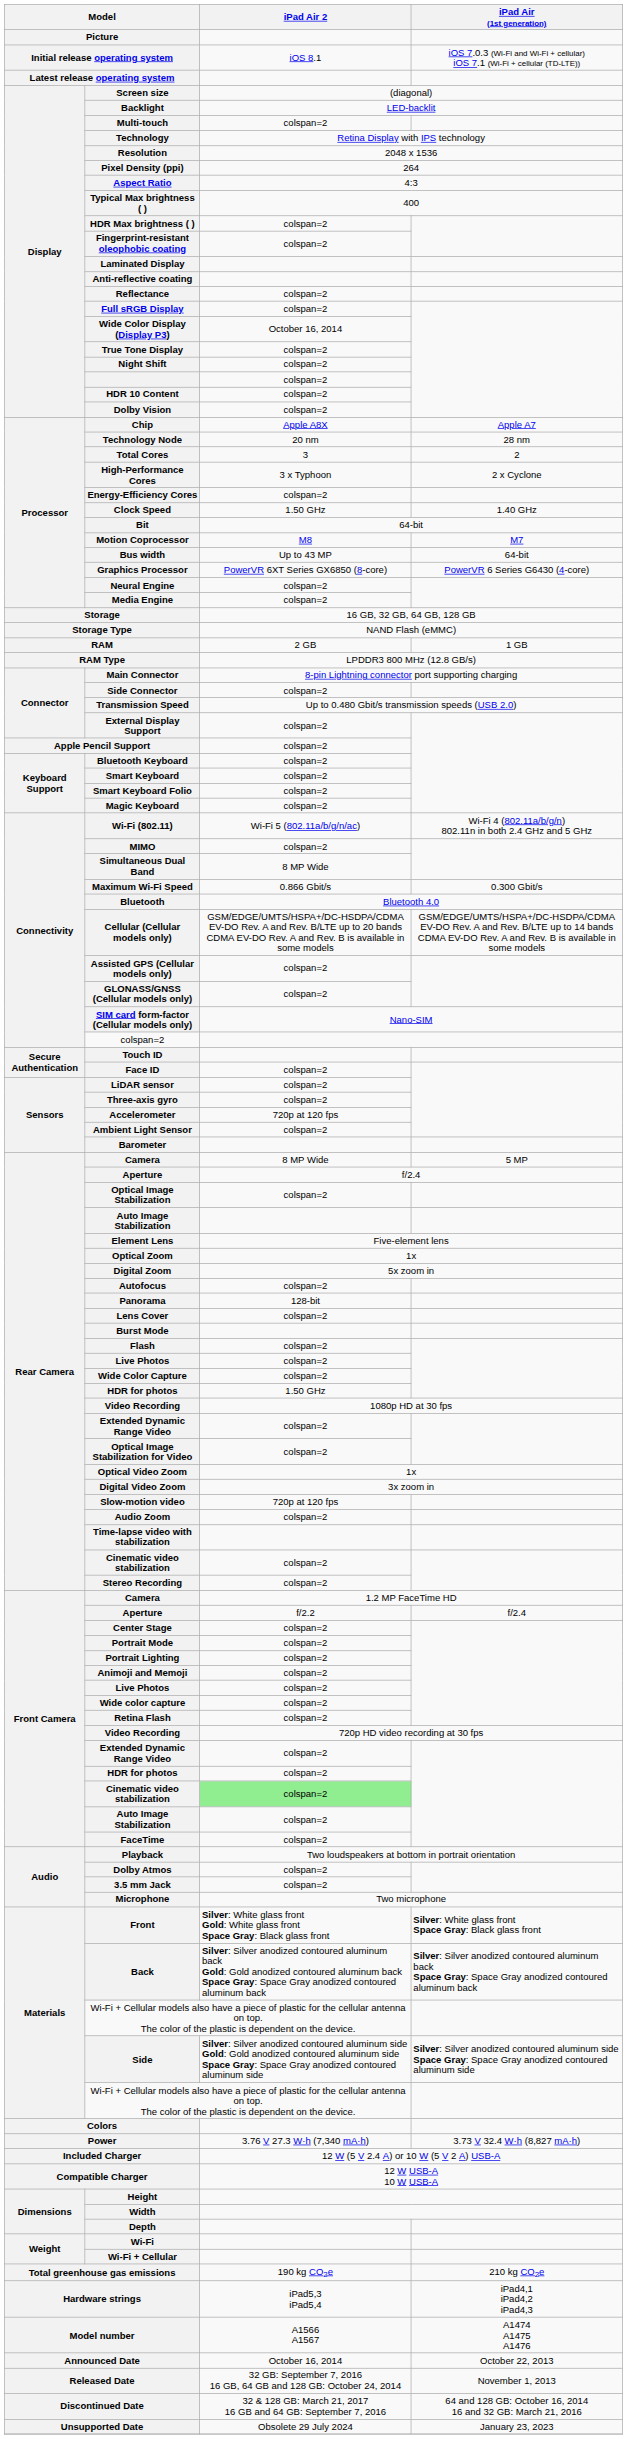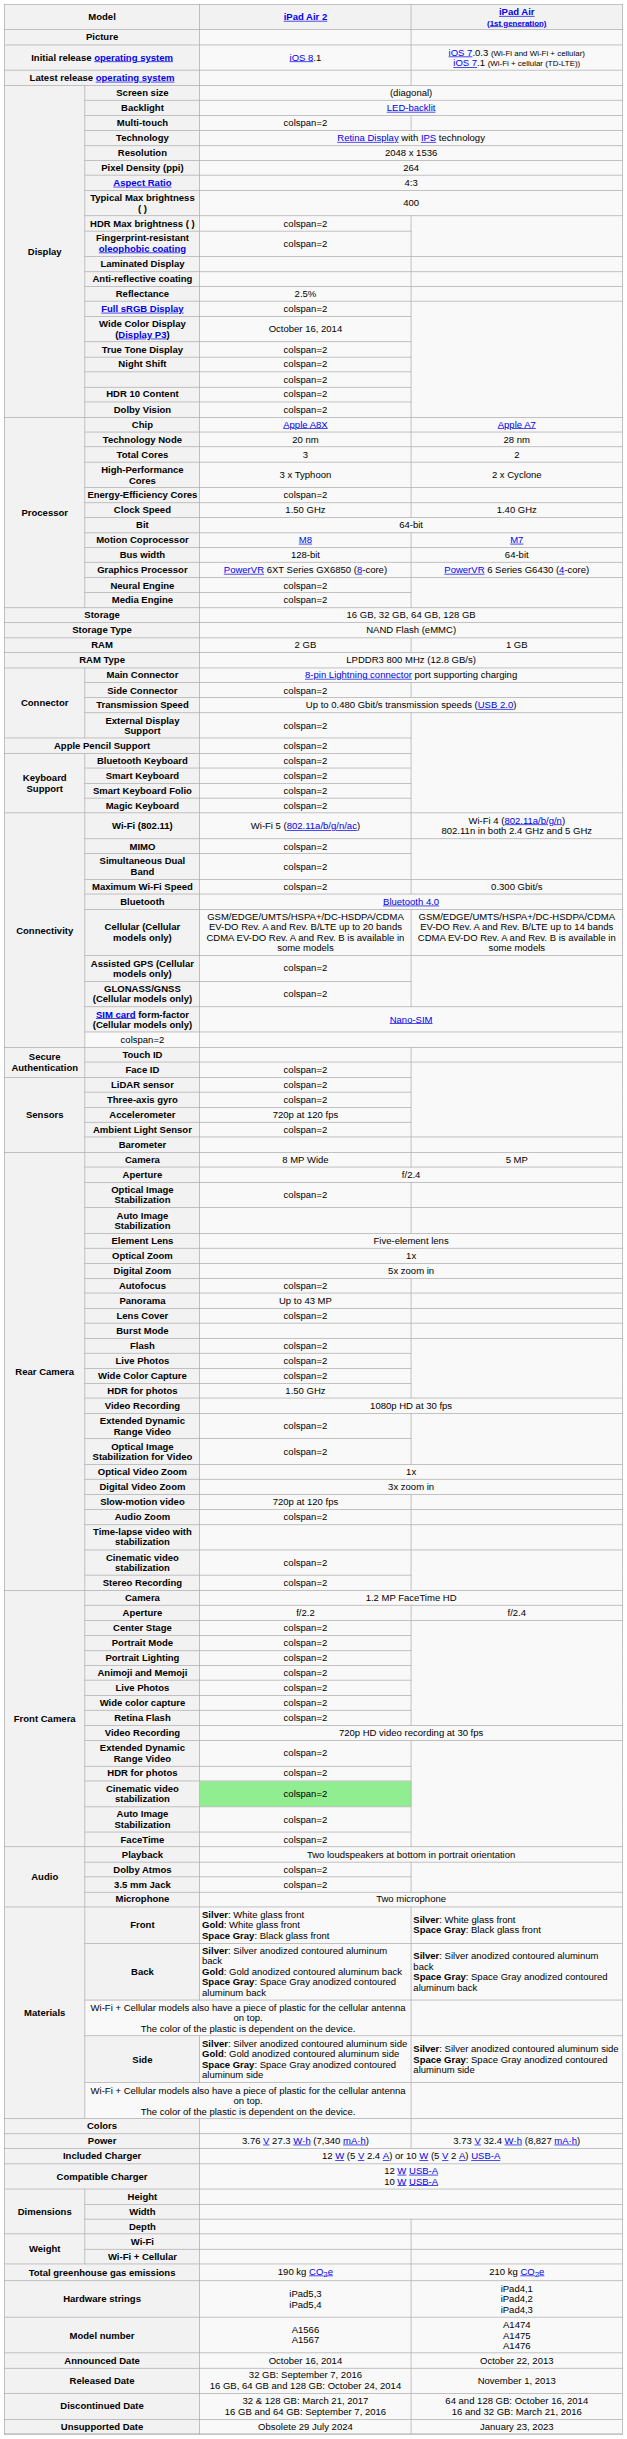(305, 294) colspan=2 -> (305, 294) 2.5%
(305, 555) Up to 43 MP -> (305, 555) 128-bit
(305, 866) 8 MP Wide -> (305, 866) colspan=2
(305, 886) 0.866 Gbit/s -> (305, 886) colspan=2
(305, 1300) 128-bit -> (305, 1300) Up to 43 MP
